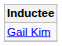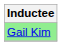(29, 31) no background -> (29, 31) lightgreen background
